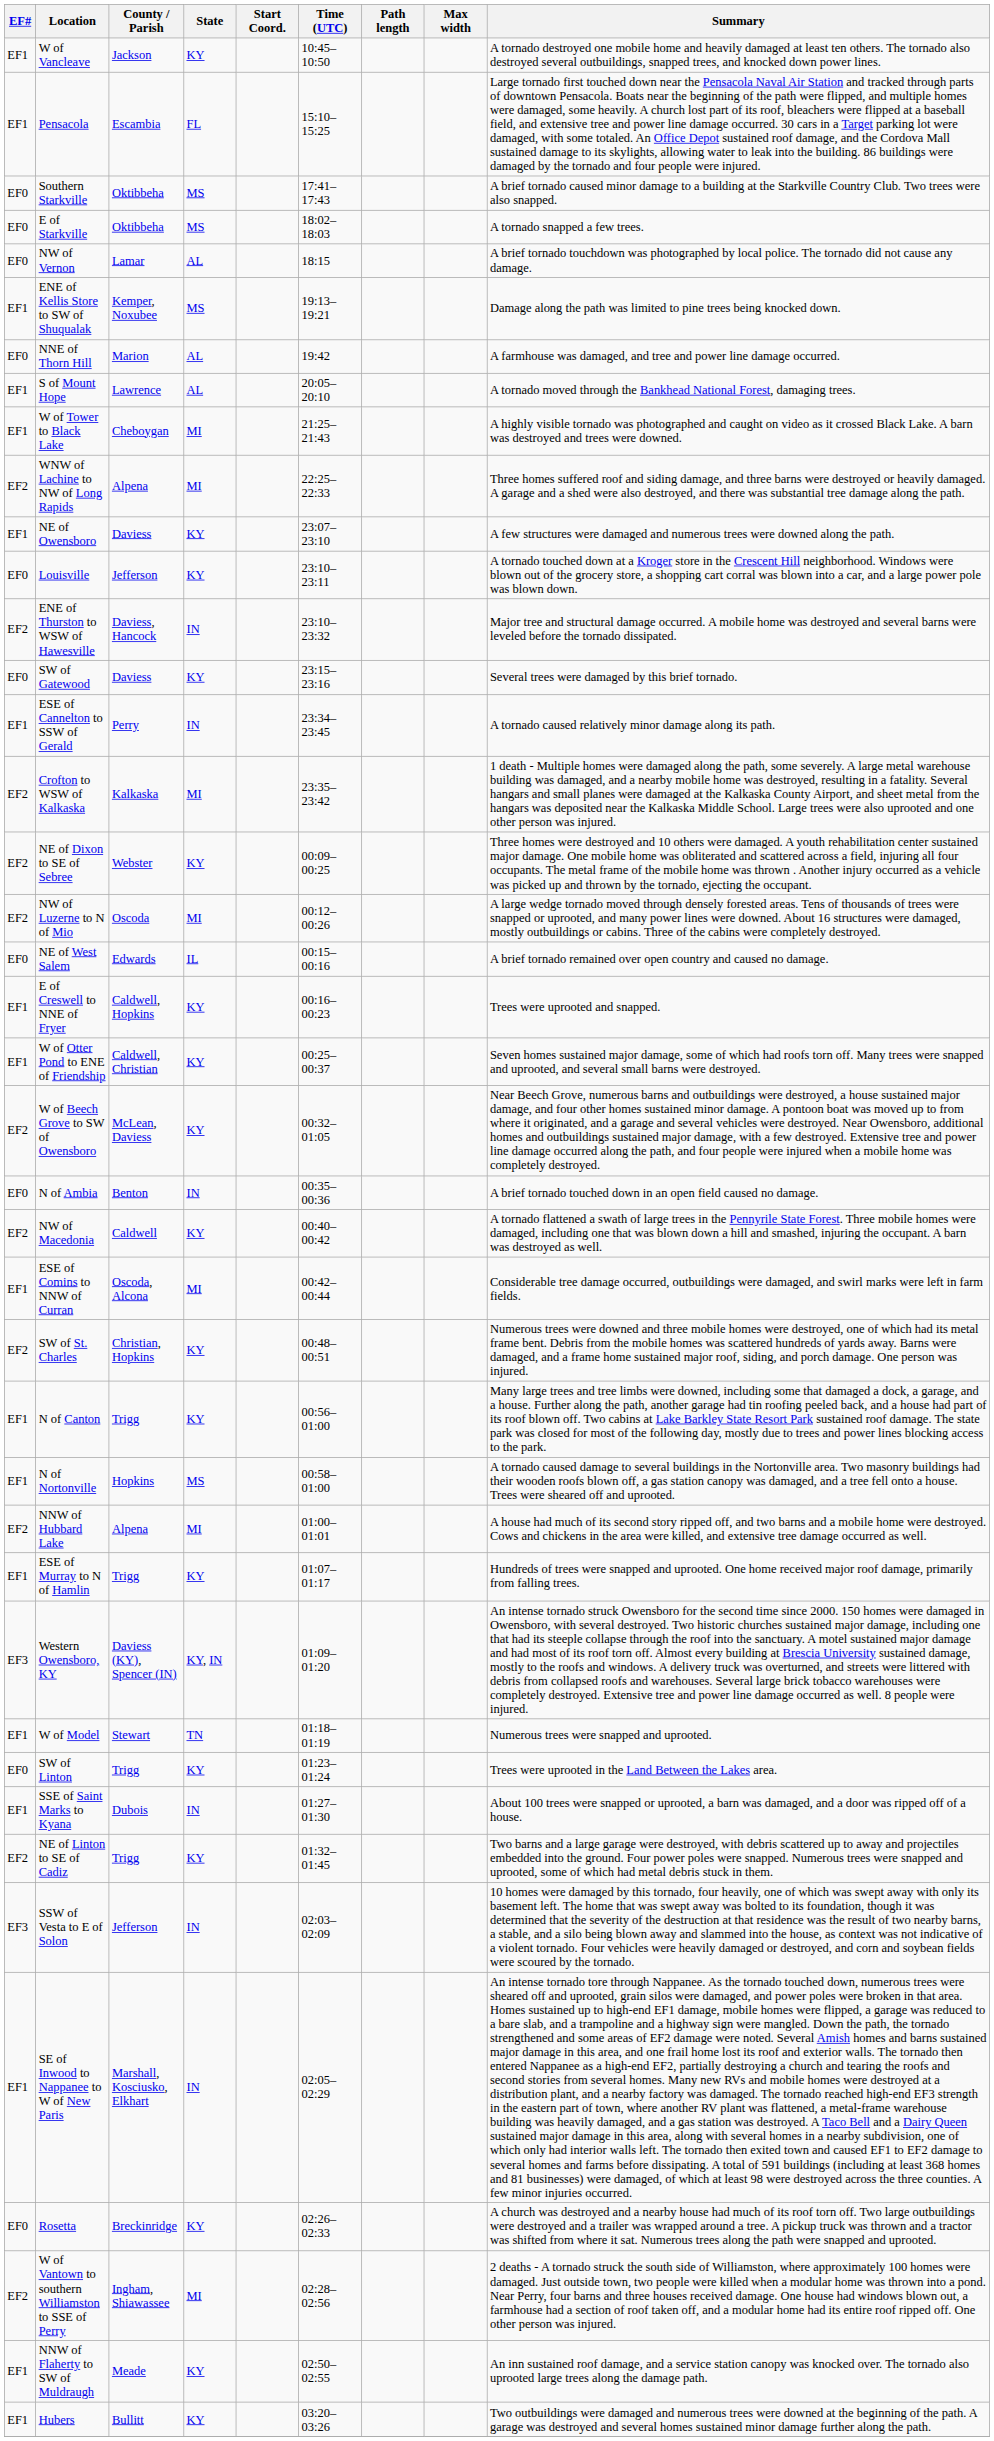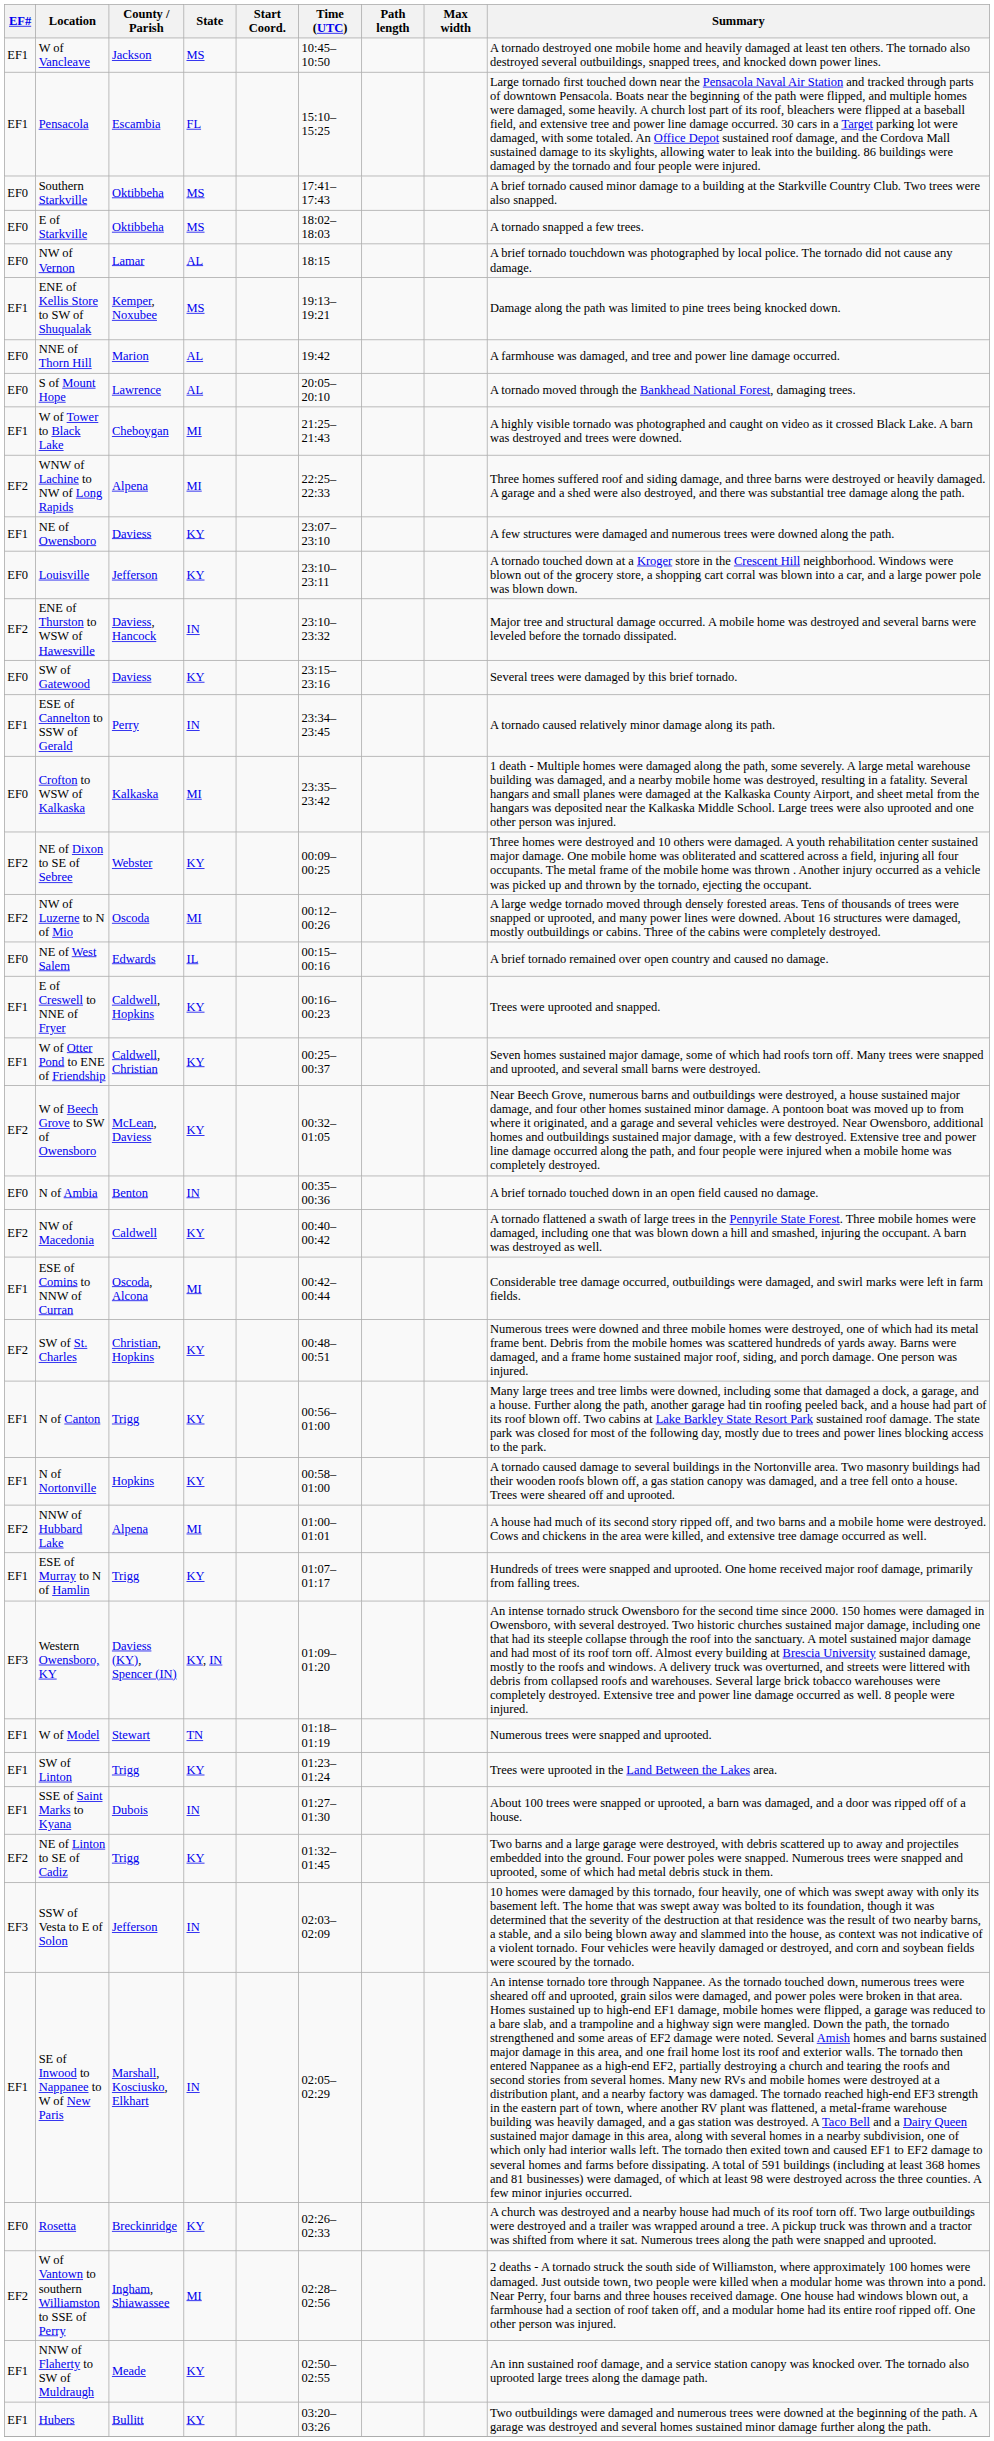(196, 55) KY -> (196, 55) MS
(18, 390) EF1 -> (18, 390) EF0
(18, 794) EF2 -> (18, 794) EF0
(196, 1481) MS -> (196, 1481) KY
(18, 1769) EF0 -> (18, 1769) EF1
